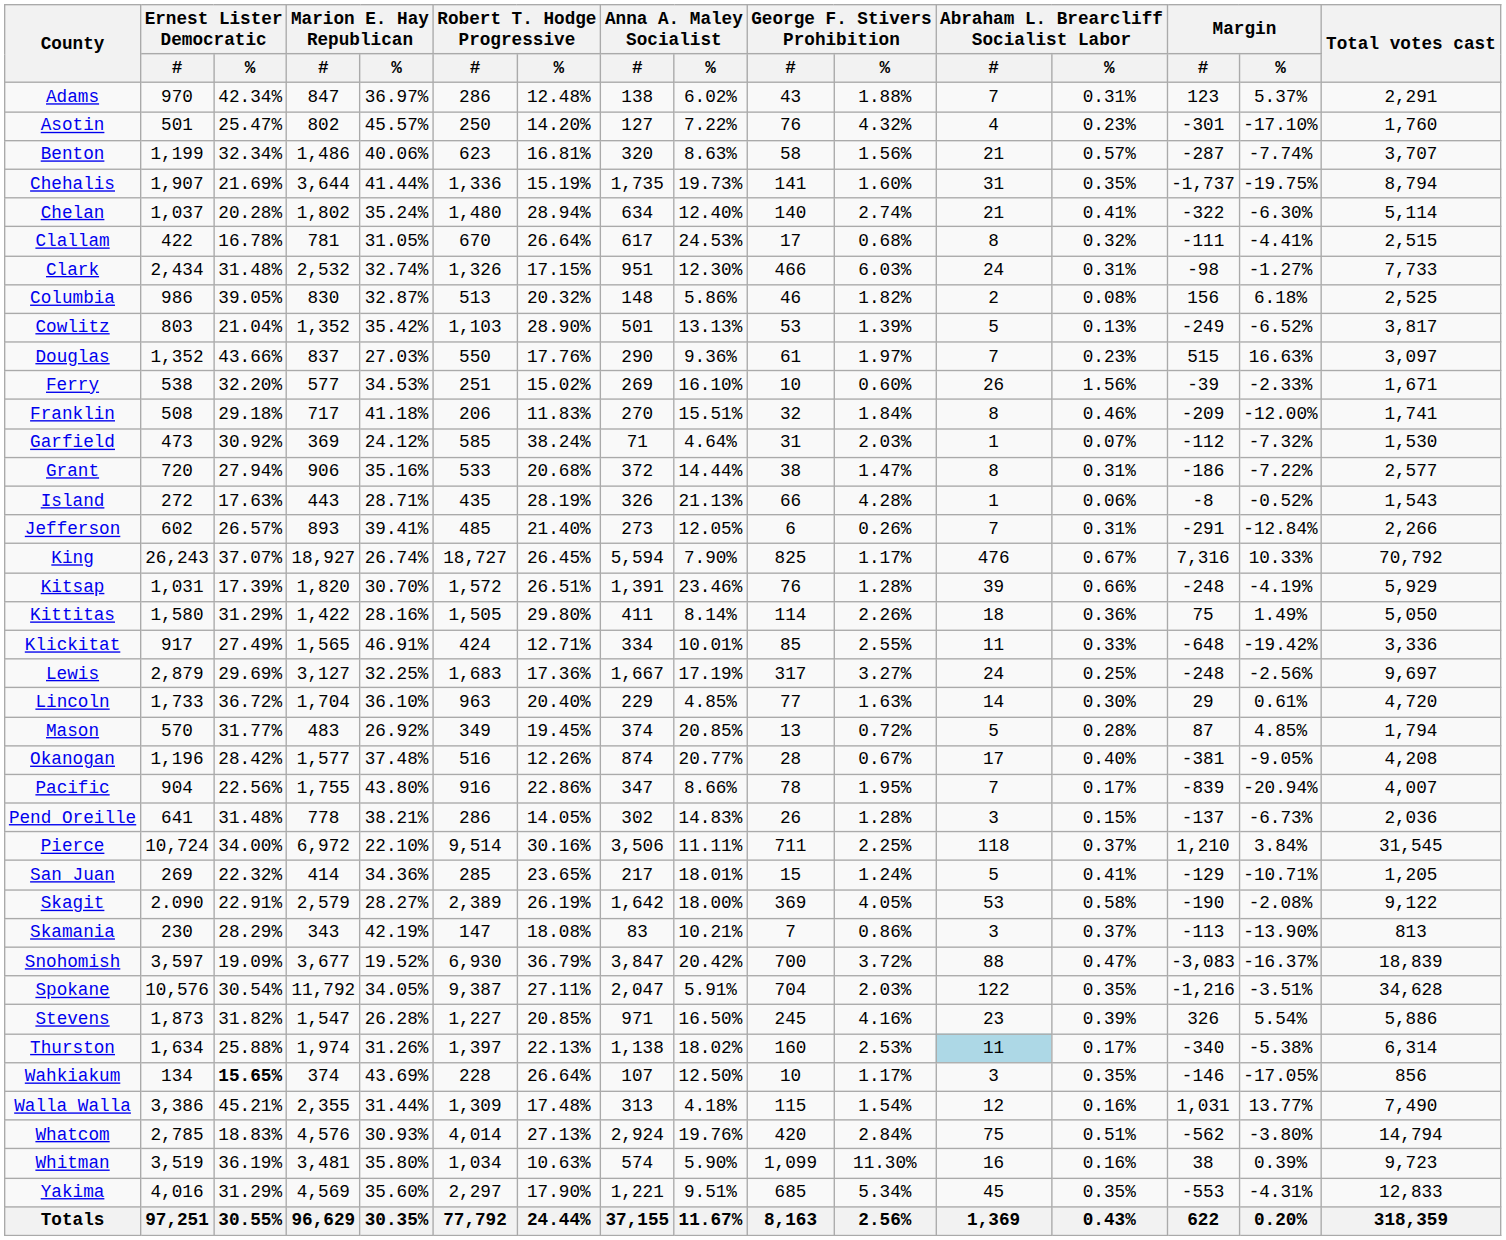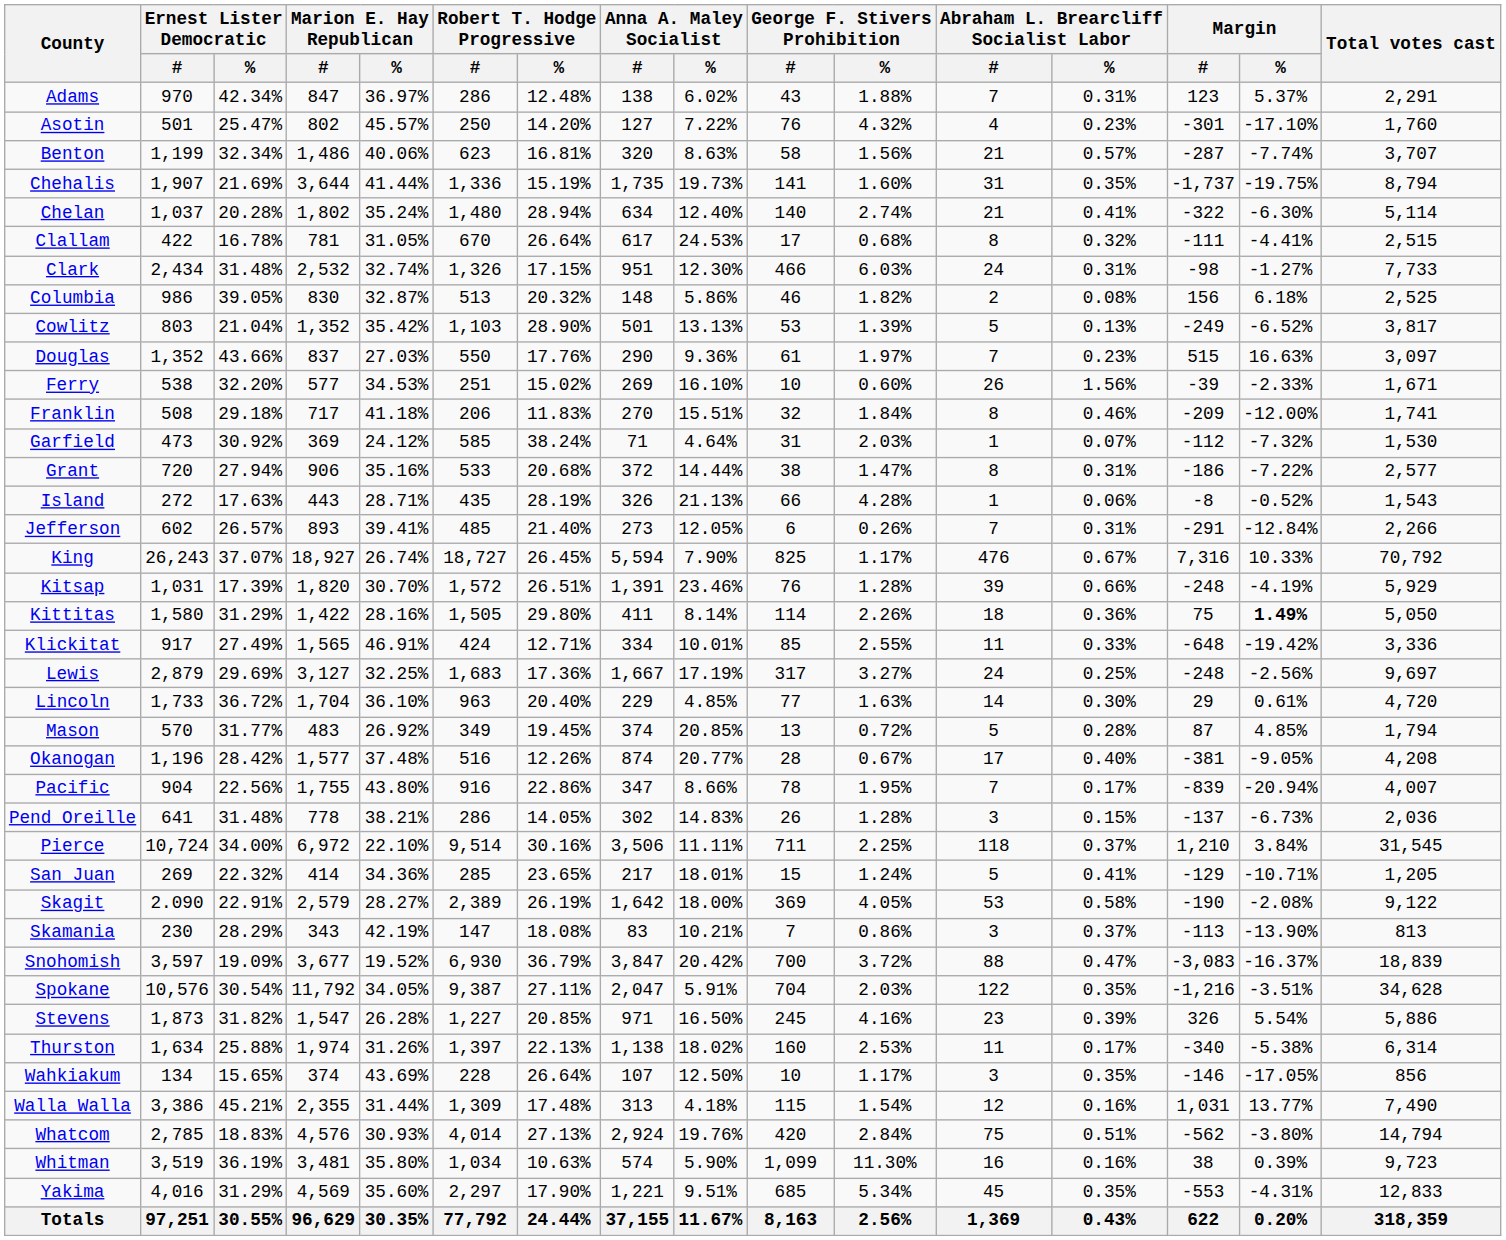(1280, 616) normal -> (1280, 616) bold
(994, 1048) lightblue background -> (994, 1048) no background
(250, 1077) bold -> (250, 1077) normal
